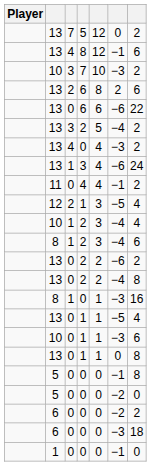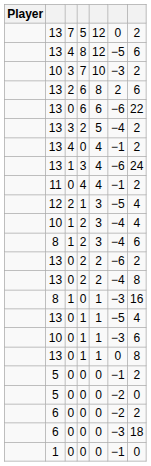(118, 52) −1 -> (118, 52) −5
(118, 147) −3 -> (118, 147) −1
(137, 375) 8 -> (137, 375) 2
